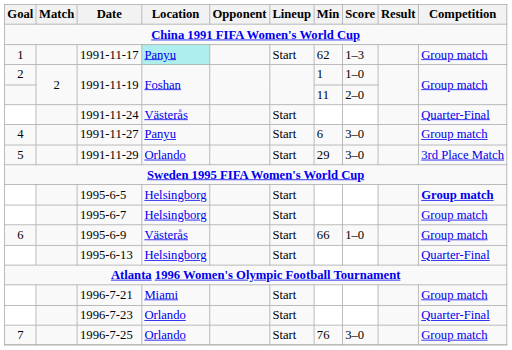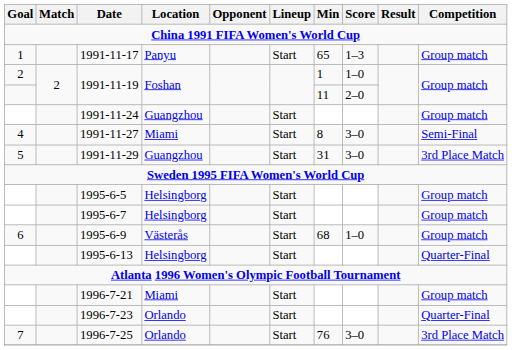(160, 54) paleturquoise background -> (160, 54) no background
(323, 54) 62 -> (323, 54) 65
(166, 114) Västerås -> (174, 114) Guangzhou
(455, 114) Quarter-Final -> (454, 114) Group match
(160, 134) Panyu -> (161, 134) Miami
(320, 134) 6 -> (320, 134) 8
(454, 134) Group match -> (449, 134) Semi-Final
(165, 154) Orlando -> (174, 154) Guangzhou
(323, 154) 29 -> (323, 154) 31
(457, 194) bold -> (454, 194) normal
(323, 235) 66 -> (323, 235) 68
(454, 335) Group match -> (463, 335) 3rd Place Match
